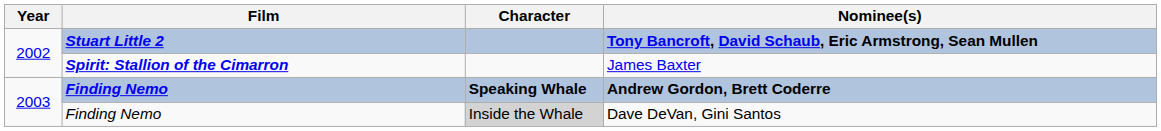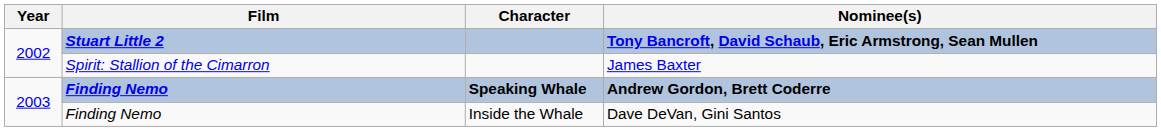(177, 65) bold -> (168, 65) normal
(526, 114) lightgrey background -> (526, 114) no background
